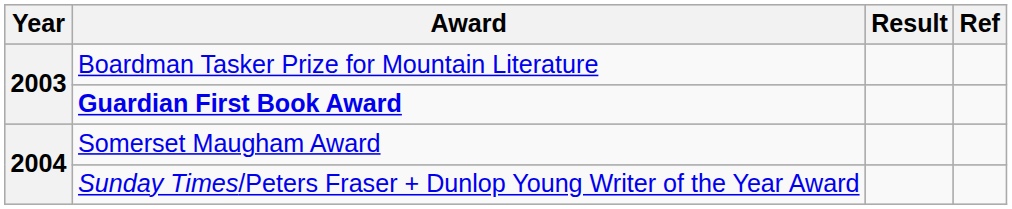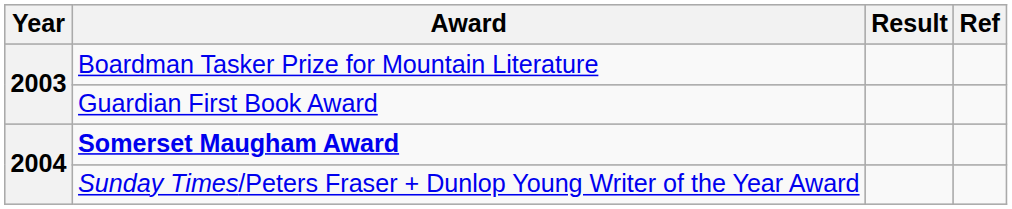(240, 104) bold -> (228, 104) normal
(229, 143) normal -> (239, 143) bold
